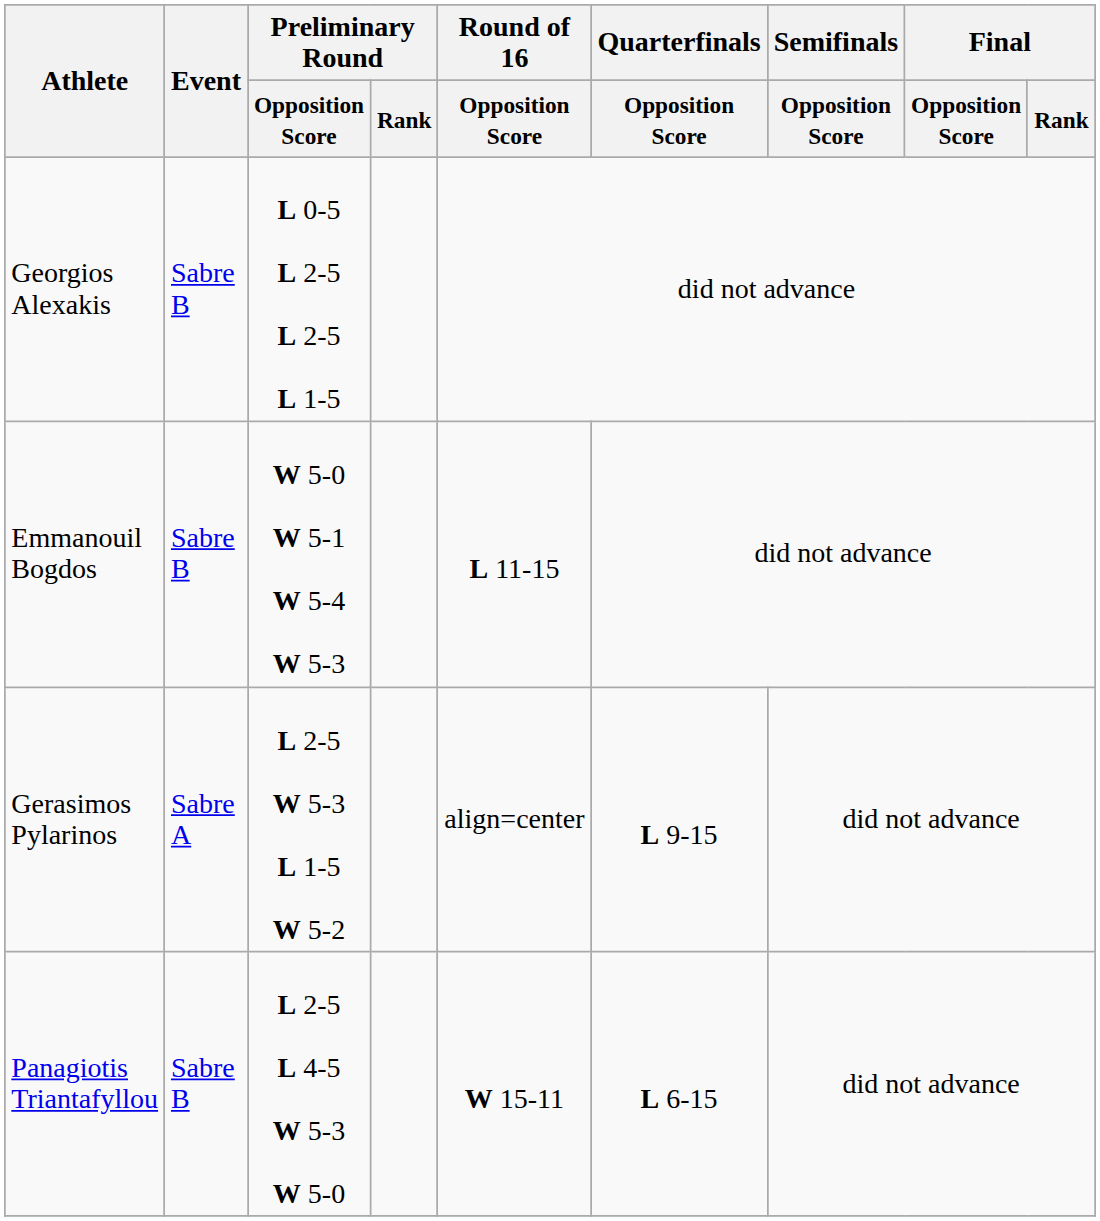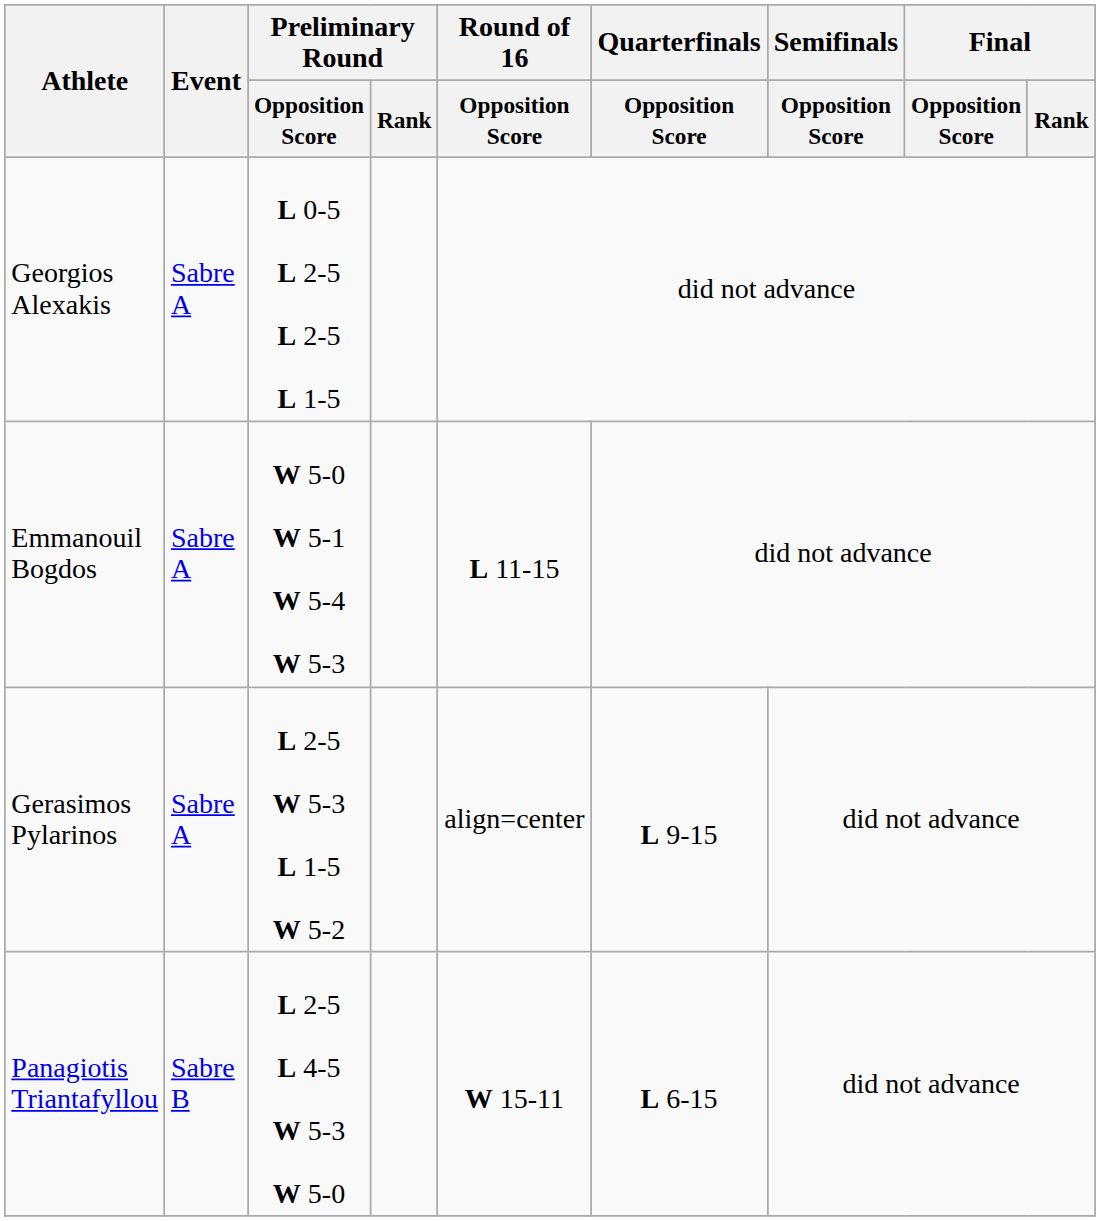(203, 288) Sabre B -> (203, 288) Sabre A
(203, 553) Sabre B -> (203, 553) Sabre A
